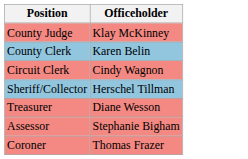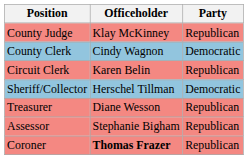+ column: (213, 13)
(121, 51) Karen Belin -> (128, 51) Cindy Wagnon
(128, 70) Cindy Wagnon -> (121, 70) Karen Belin
(128, 145) normal -> (132, 145) bold
